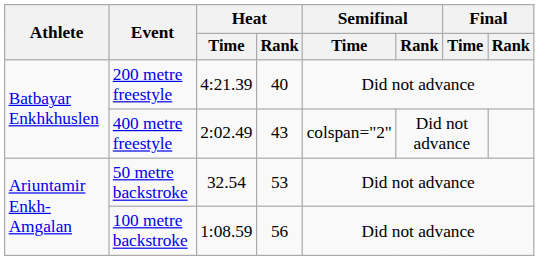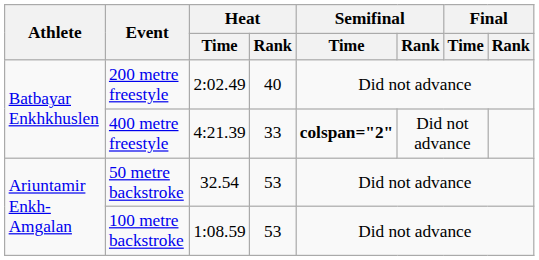(226, 84) 4:21.39 -> (220, 84) 2:02.49
(226, 133) 2:02.49 -> (220, 133) 4:21.39
(280, 133) 43 -> (273, 133) 33
(349, 133) normal -> (346, 133) bold
(280, 231) 56 -> (273, 231) 53
